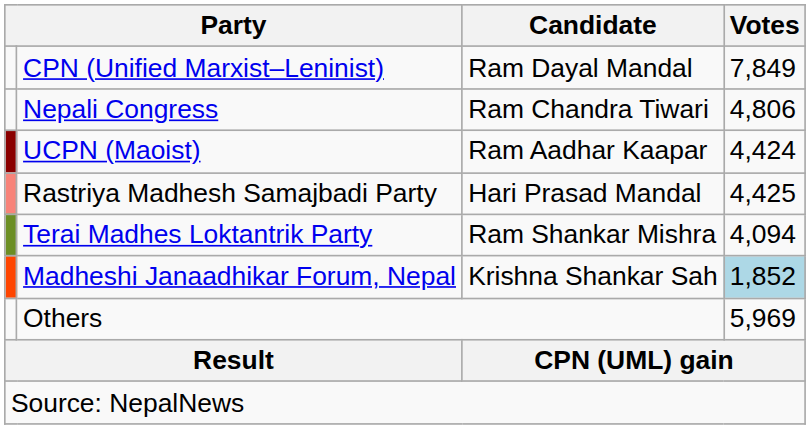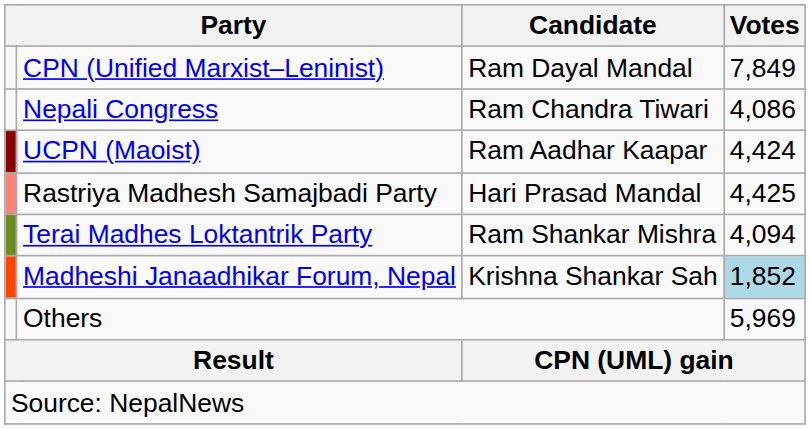(763, 109) 4,806 -> (763, 109) 4,086
